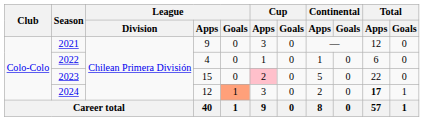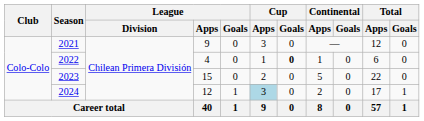(292, 60) normal -> (292, 60) bold
(263, 76) pink background -> (263, 76) no background
(235, 92) lightsalmon background -> (235, 92) no background
(263, 92) no background -> (263, 92) lightblue background
(376, 92) bold -> (376, 92) normal
